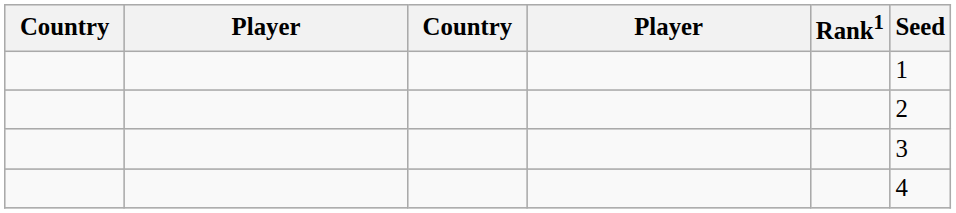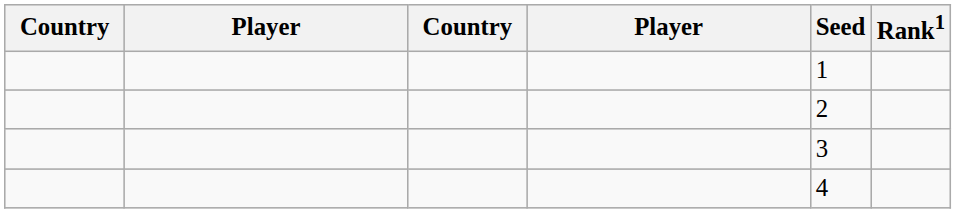columns swapped: (850, 27) <-> (920, 27)
